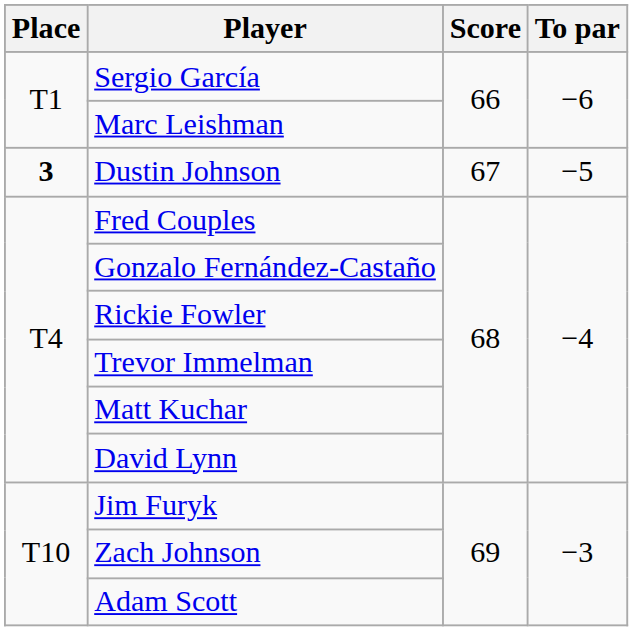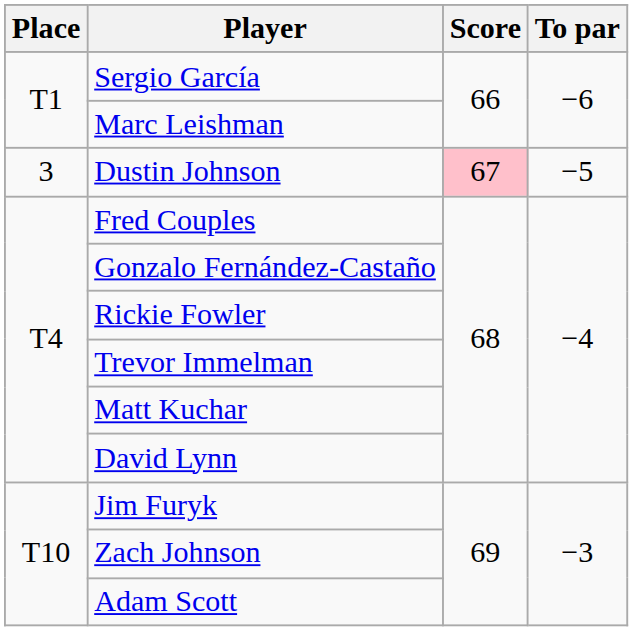(46, 171) bold -> (46, 171) normal
(485, 171) no background -> (485, 171) pink background
